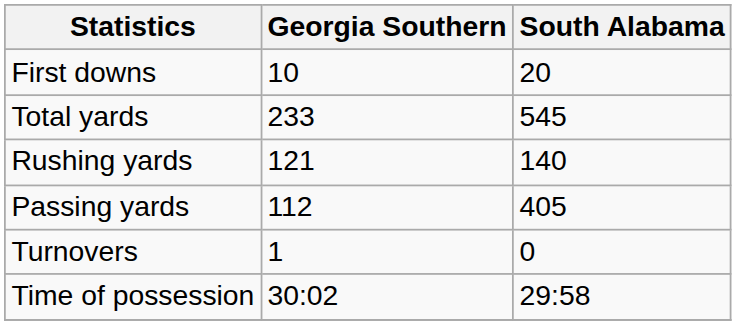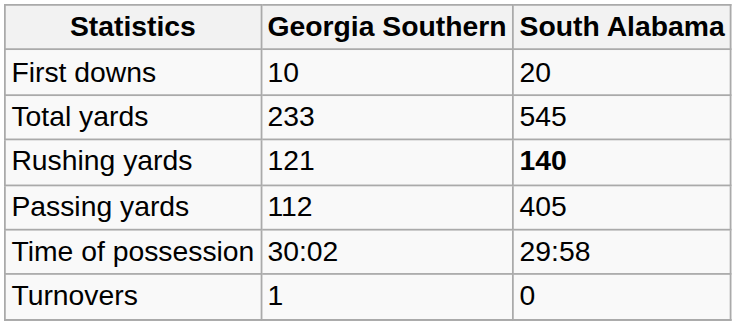(543, 161) normal -> (543, 161) bold
rows swapped: (75, 251) <-> (133, 296)
